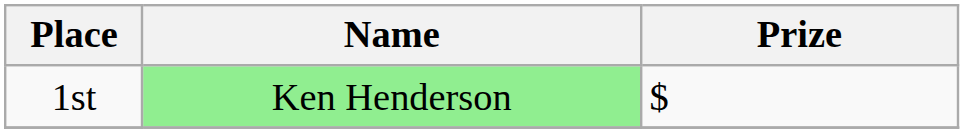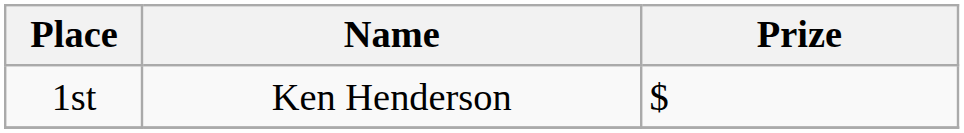(392, 95) lightgreen background -> (392, 95) no background
